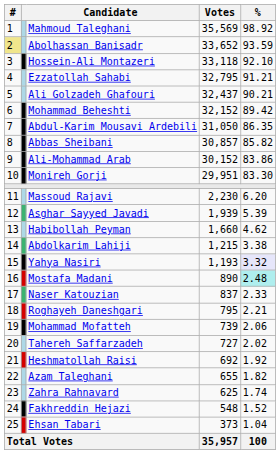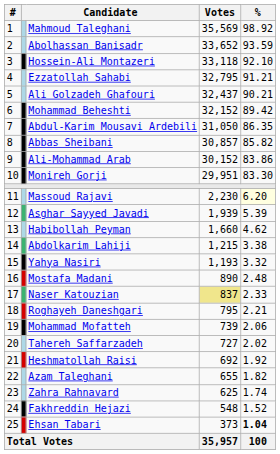(10, 45) khaki background -> (10, 45) no background
(255, 197) no background -> (255, 197) lightyellow background
(255, 262) lavender background -> (255, 262) no background
(255, 278) paleturquoise background -> (255, 278) no background
(229, 295) no background -> (229, 295) khaki background
(255, 425) normal -> (255, 425) bold
